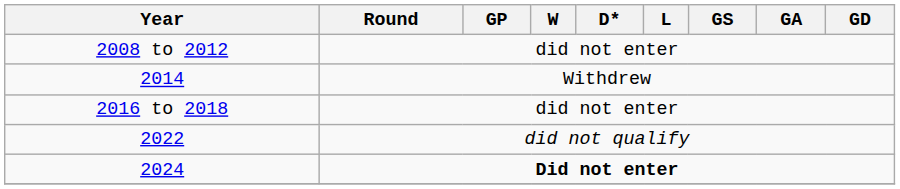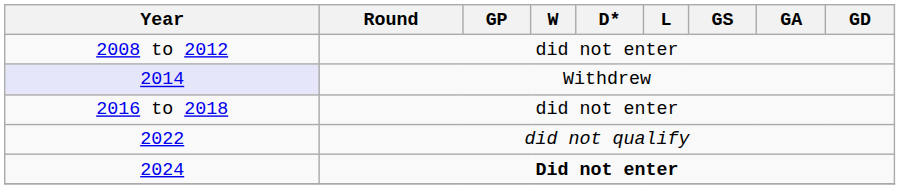(162, 79) no background -> (162, 79) lavender background
